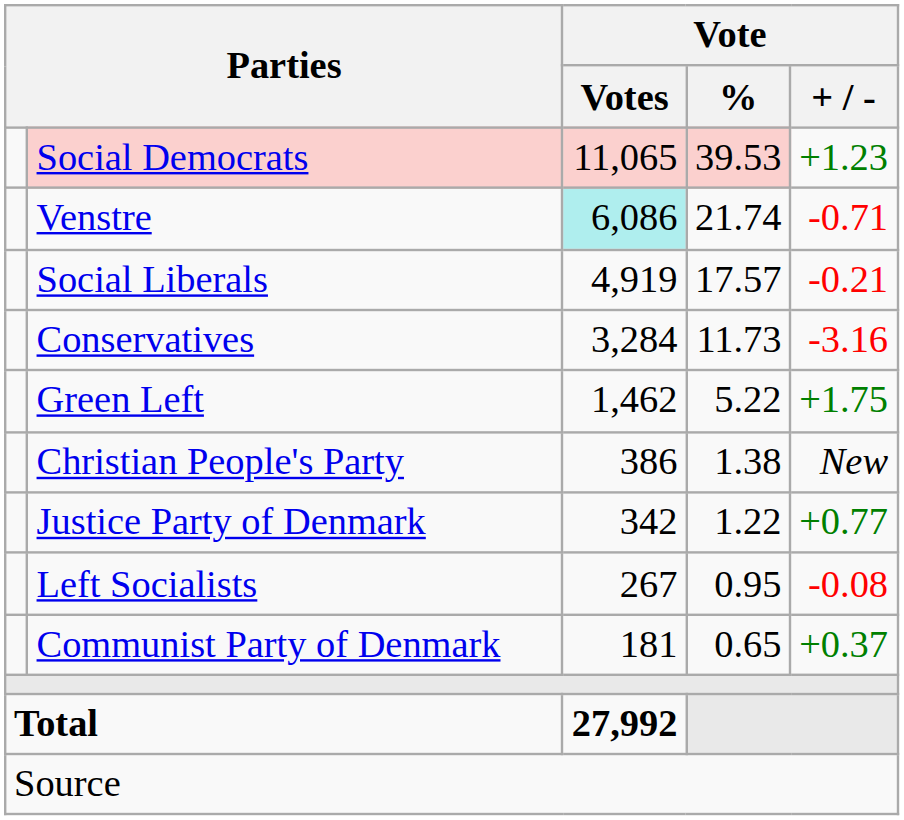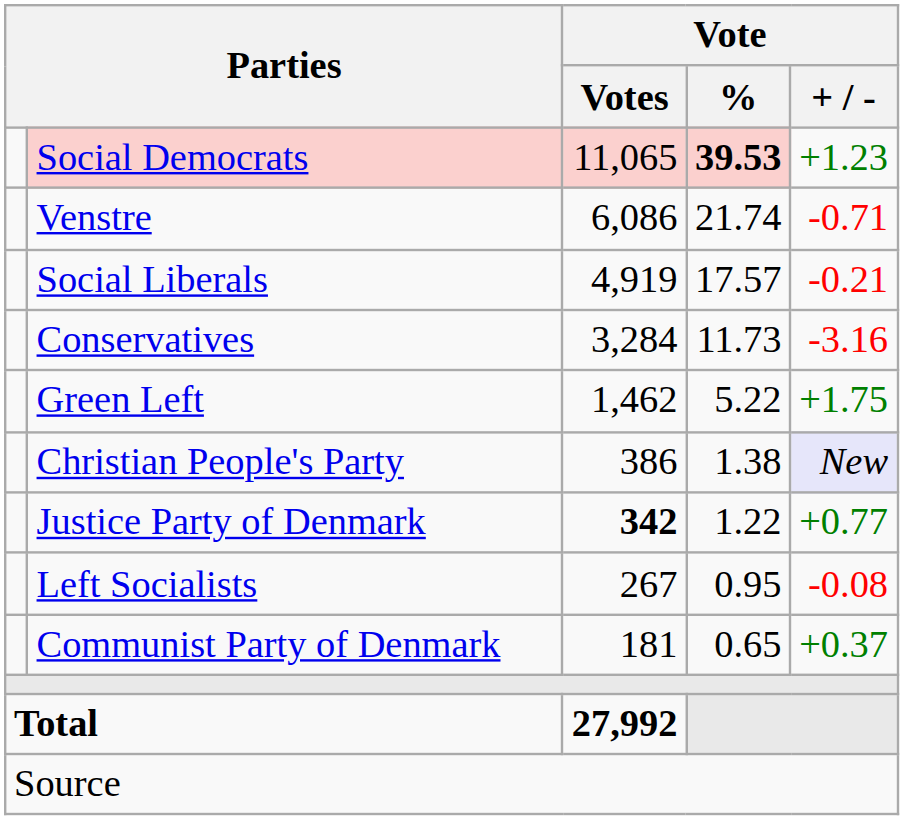(738, 156) normal -> (738, 156) bold
(634, 217) paleturquoise background -> (634, 217) no background
(854, 461) no background -> (854, 461) lavender background
(649, 522) normal -> (649, 522) bold
